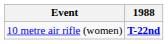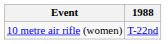(144, 30) bold -> (143, 30) normal
